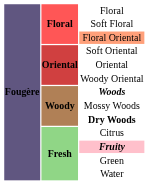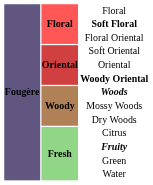(112, 24) normal -> (114, 24) bold
(112, 37) lightsalmon background -> (114, 37) no background
(112, 78) normal -> (114, 78) bold
(112, 119) bold -> (114, 119) normal
(112, 147) pink background -> (114, 147) no background
